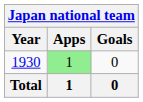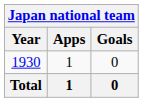(69, 62) lightgreen background -> (69, 62) no background
